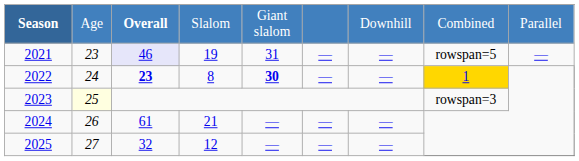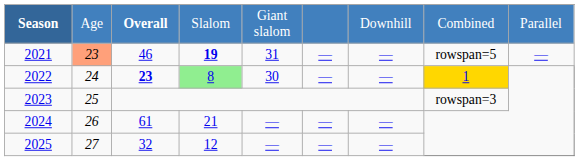(92, 54) no background -> (92, 54) lightsalmon background
(145, 54) lavender background -> (145, 54) no background
(211, 54) normal -> (211, 54) bold
(211, 77) no background -> (211, 77) lightgreen background
(272, 77) bold -> (272, 77) normal
(92, 99) lightyellow background -> (92, 99) no background
